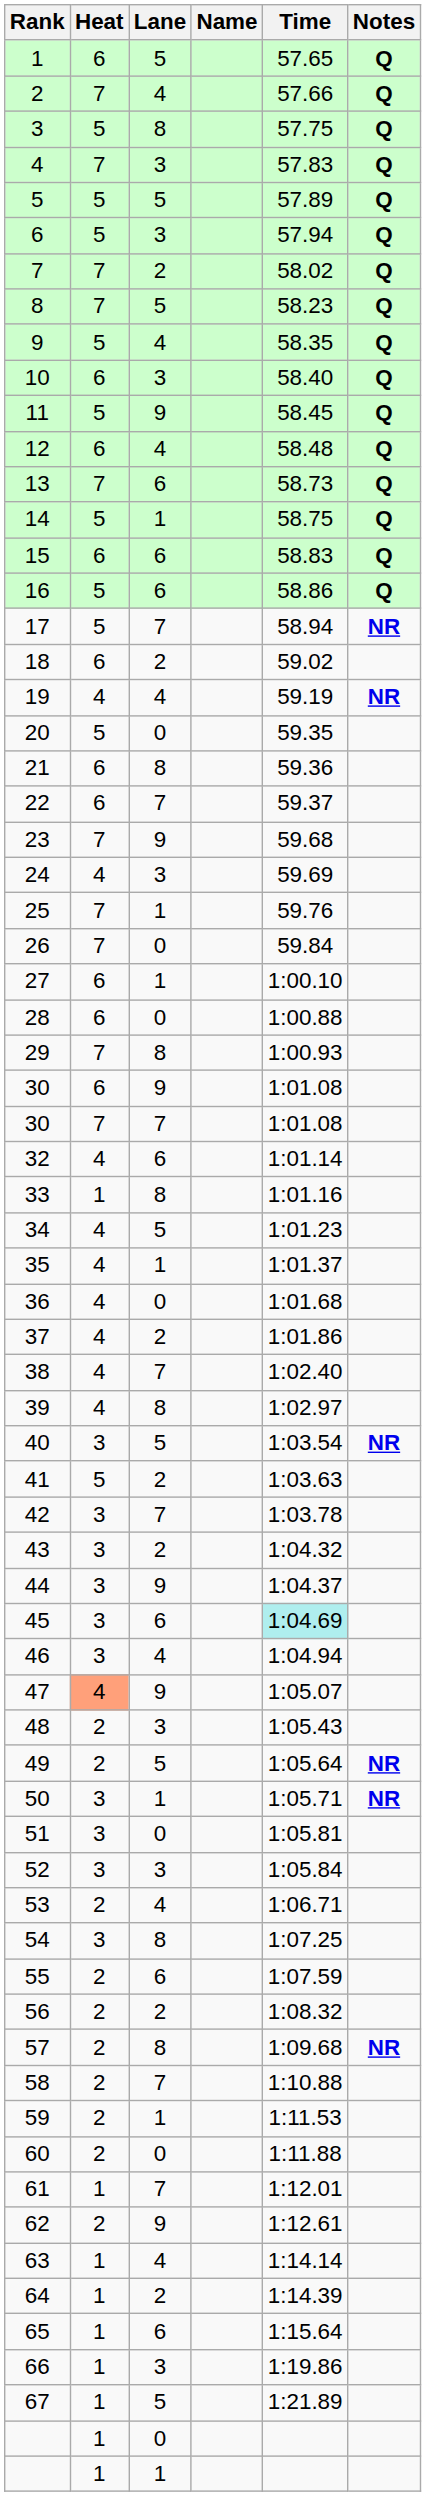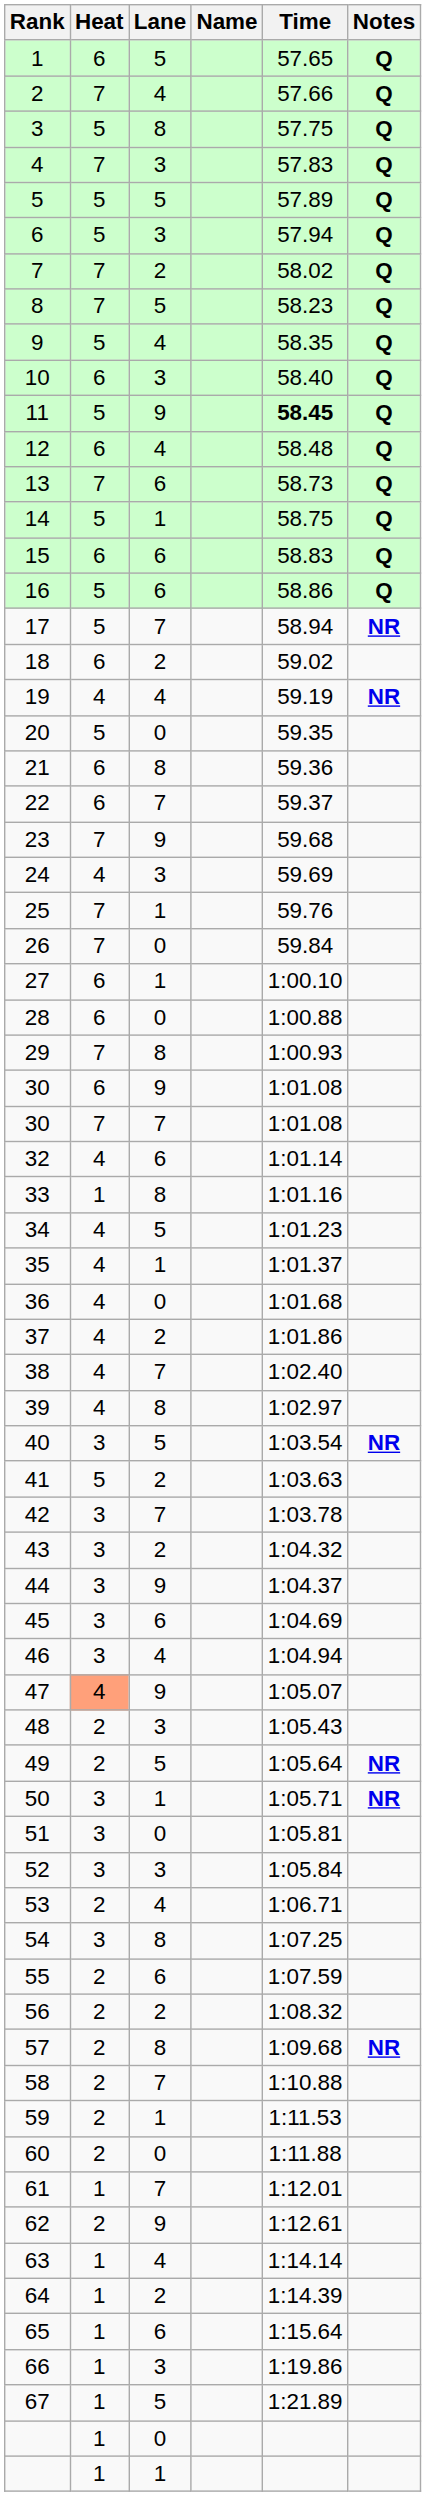(305, 413) normal -> (305, 413) bold
(305, 1620) paleturquoise background -> (305, 1620) no background
